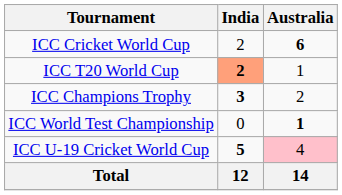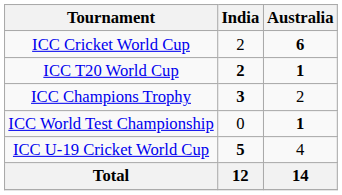(240, 70) lightsalmon background -> (240, 70) no background
(300, 70) normal -> (300, 70) bold
(300, 149) pink background -> (300, 149) no background
